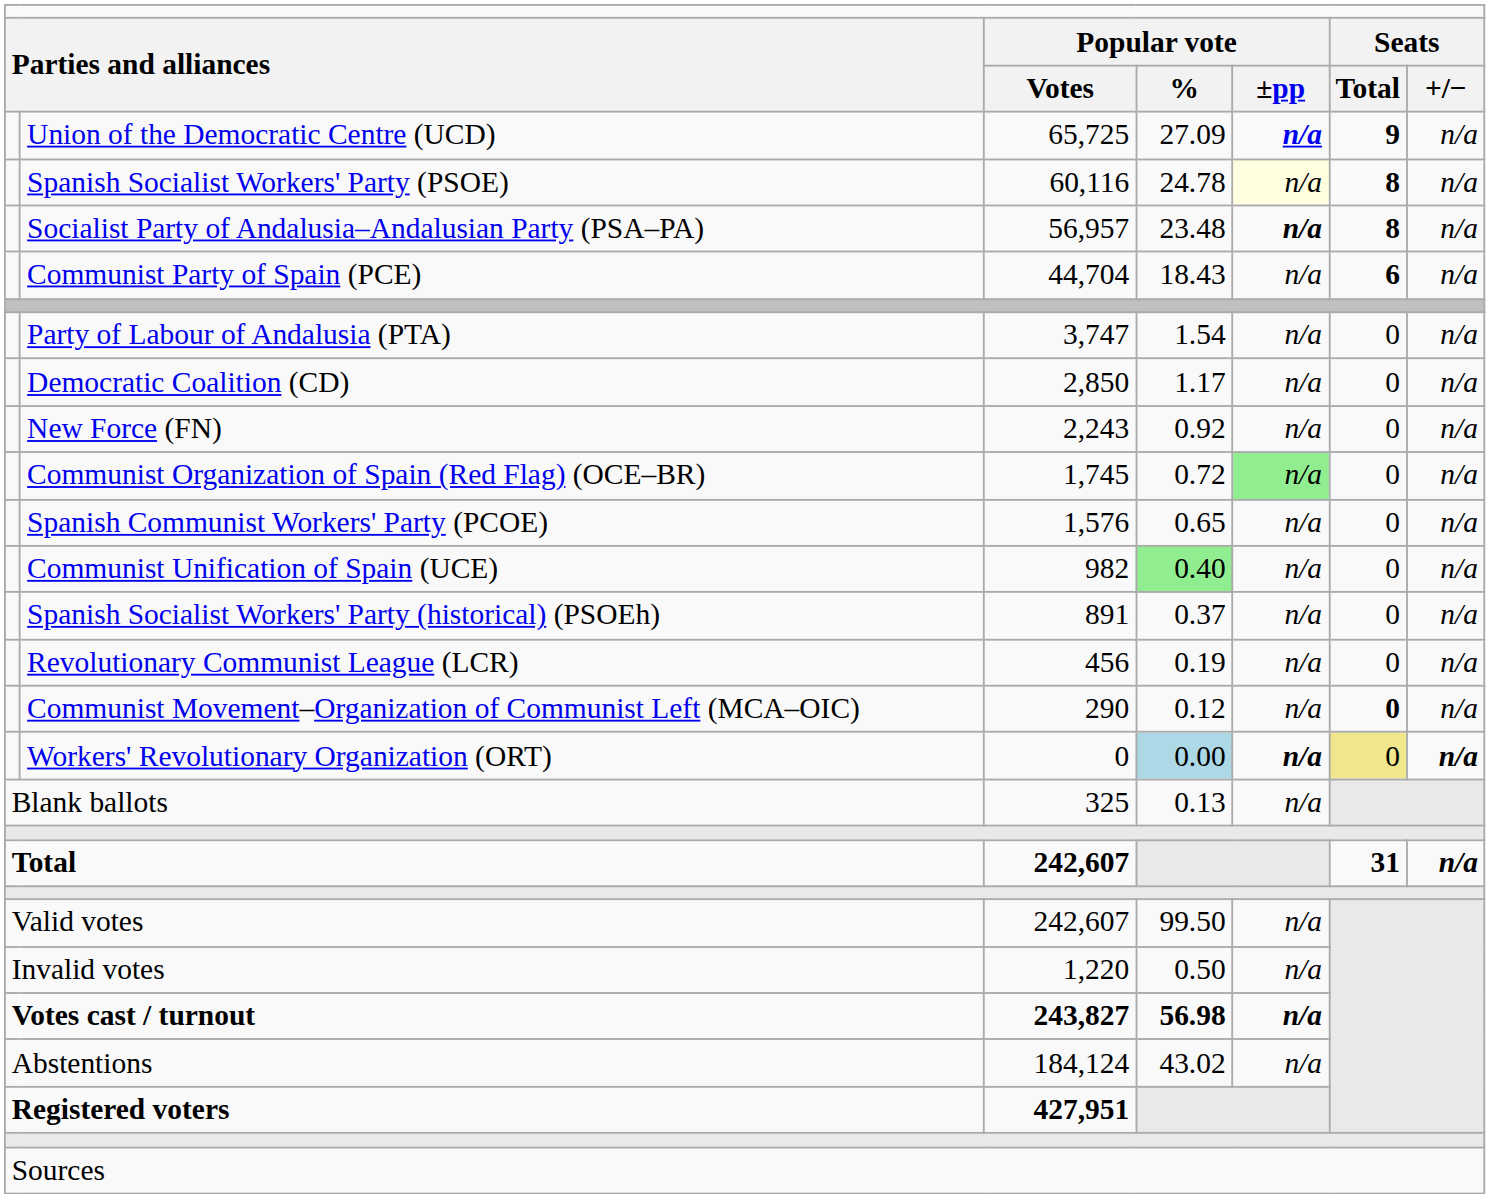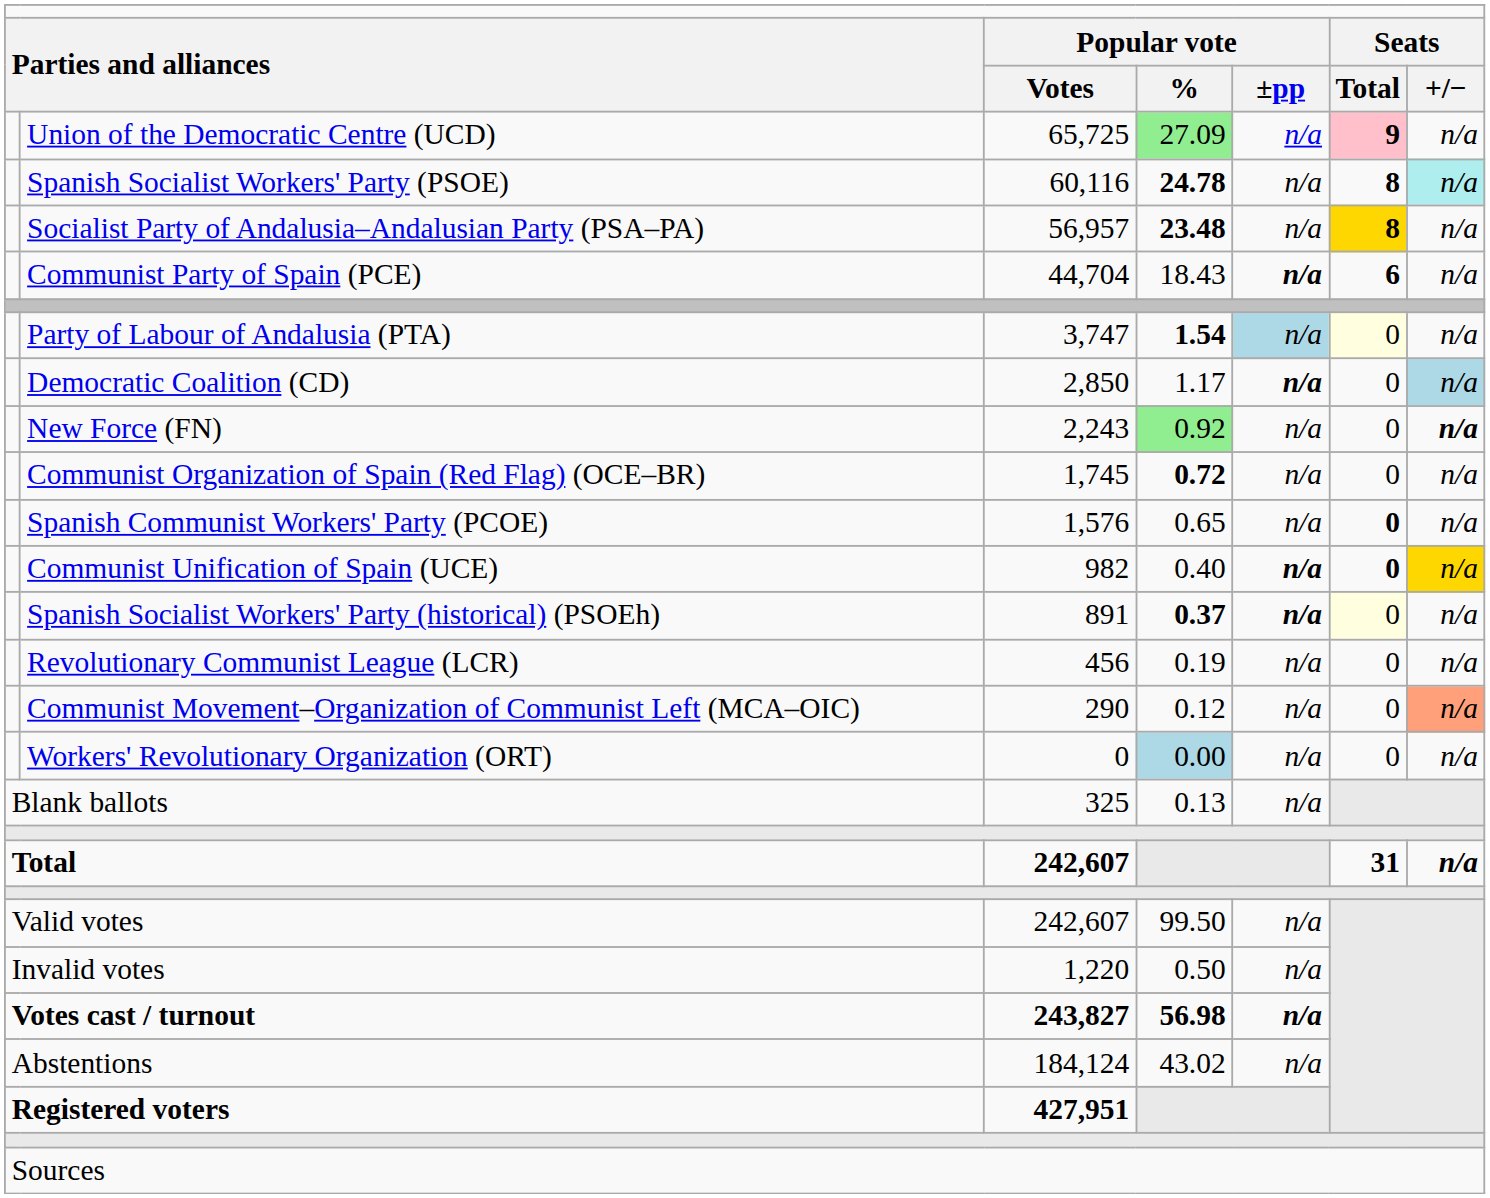(1193, 134) no background -> (1193, 134) lightgreen background
(1302, 134) bold -> (1303, 134) normal
(1393, 134) no background -> (1393, 134) pink background
(1193, 181) normal -> (1193, 181) bold
(1303, 181) lightyellow background -> (1303, 181) no background
(1459, 181) no background -> (1459, 181) paleturquoise background
(1193, 228) normal -> (1193, 228) bold
(1302, 228) bold -> (1303, 228) normal
(1393, 228) no background -> (1393, 228) gold background
(1303, 274) normal -> (1302, 274) bold
(1200, 335) normal -> (1200, 335) bold
(1303, 335) no background -> (1303, 335) lightblue background
(1393, 335) no background -> (1393, 335) lightyellow background
(1303, 381) normal -> (1302, 381) bold
(1459, 381) no background -> (1459, 381) lightblue background
(1200, 428) no background -> (1200, 428) lightgreen background
(1459, 428) normal -> (1458, 428) bold
(1200, 475) normal -> (1200, 475) bold
(1303, 475) lightgreen background -> (1303, 475) no background
(1393, 521) normal -> (1393, 521) bold
(1200, 568) lightgreen background -> (1200, 568) no background
(1303, 568) normal -> (1302, 568) bold
(1393, 568) normal -> (1393, 568) bold
(1459, 568) no background -> (1459, 568) gold background
(1200, 615) normal -> (1200, 615) bold
(1303, 615) normal -> (1302, 615) bold
(1393, 615) no background -> (1393, 615) lightyellow background
(1393, 708) bold -> (1393, 708) normal
(1459, 708) no background -> (1459, 708) lightsalmon background
(1302, 755) bold -> (1303, 755) normal
(1393, 755) khaki background -> (1393, 755) no background
(1458, 755) bold -> (1459, 755) normal
